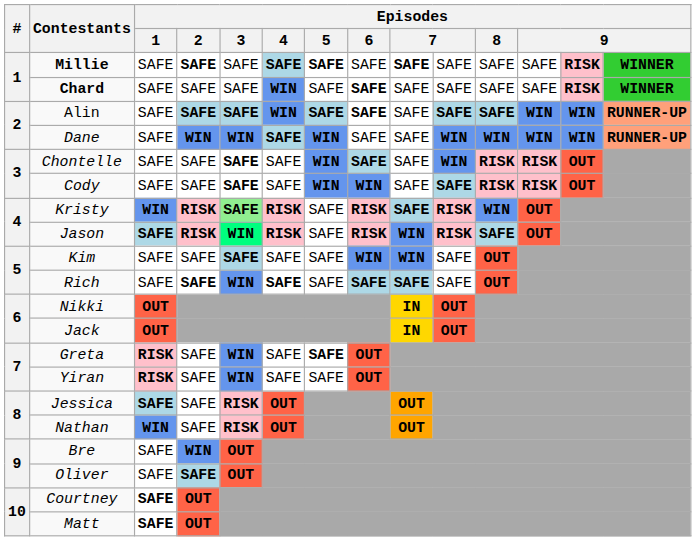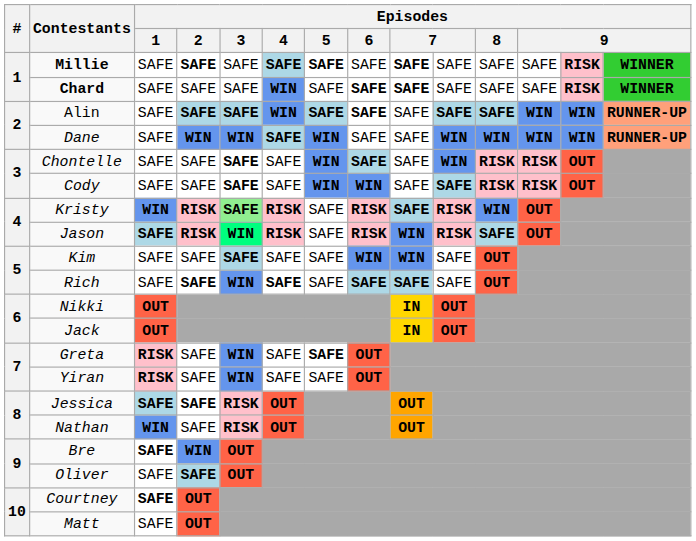(411, 89) normal -> (411, 89) bold
(198, 403) normal -> (198, 403) bold
(156, 451) normal -> (156, 451) bold
(156, 524) bold -> (156, 524) normal
